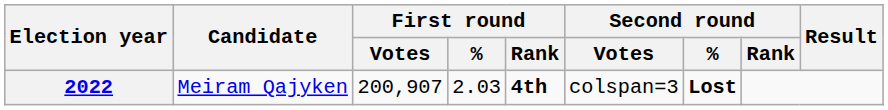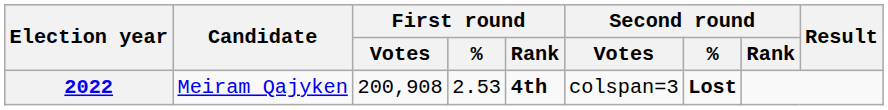(400, 87) 200,907 -> (400, 87) 200,908
(477, 87) 2.03 -> (477, 87) 2.53
